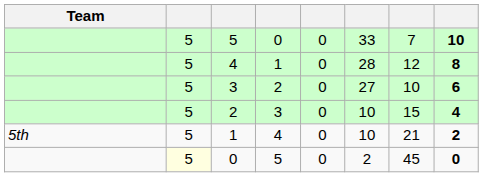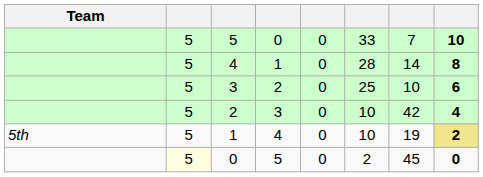(411, 64) 12 -> (411, 64) 14
(367, 87) 27 -> (367, 87) 25
(411, 111) 15 -> (411, 111) 42
(411, 135) 21 -> (411, 135) 19
(456, 135) no background -> (456, 135) khaki background
